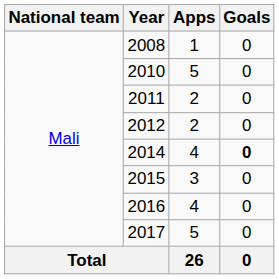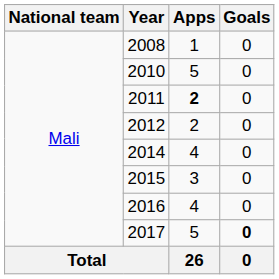(194, 98) normal -> (194, 98) bold
(247, 152) bold -> (247, 152) normal
(247, 233) normal -> (247, 233) bold
